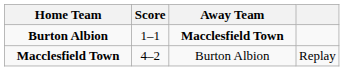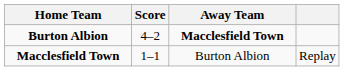(150, 35) 1–1 -> (150, 35) 4–2
(150, 55) 4–2 -> (150, 55) 1–1
